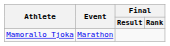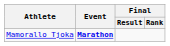(95, 35) normal -> (95, 35) bold
